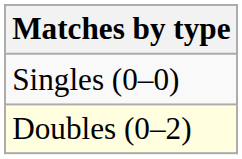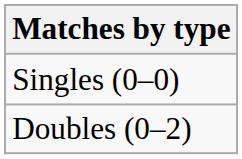(102, 128) lightyellow background -> (102, 128) no background
